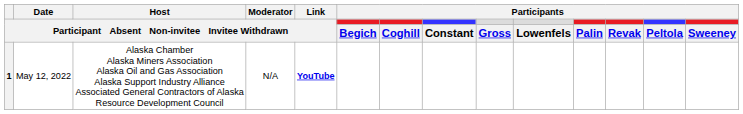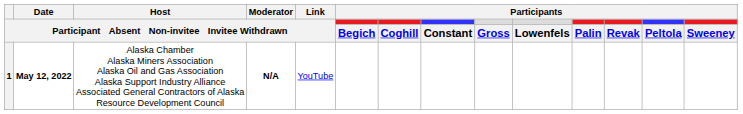(43, 76) normal -> (44, 76) bold
(270, 76) normal -> (271, 76) bold
(316, 76) bold -> (315, 76) normal
